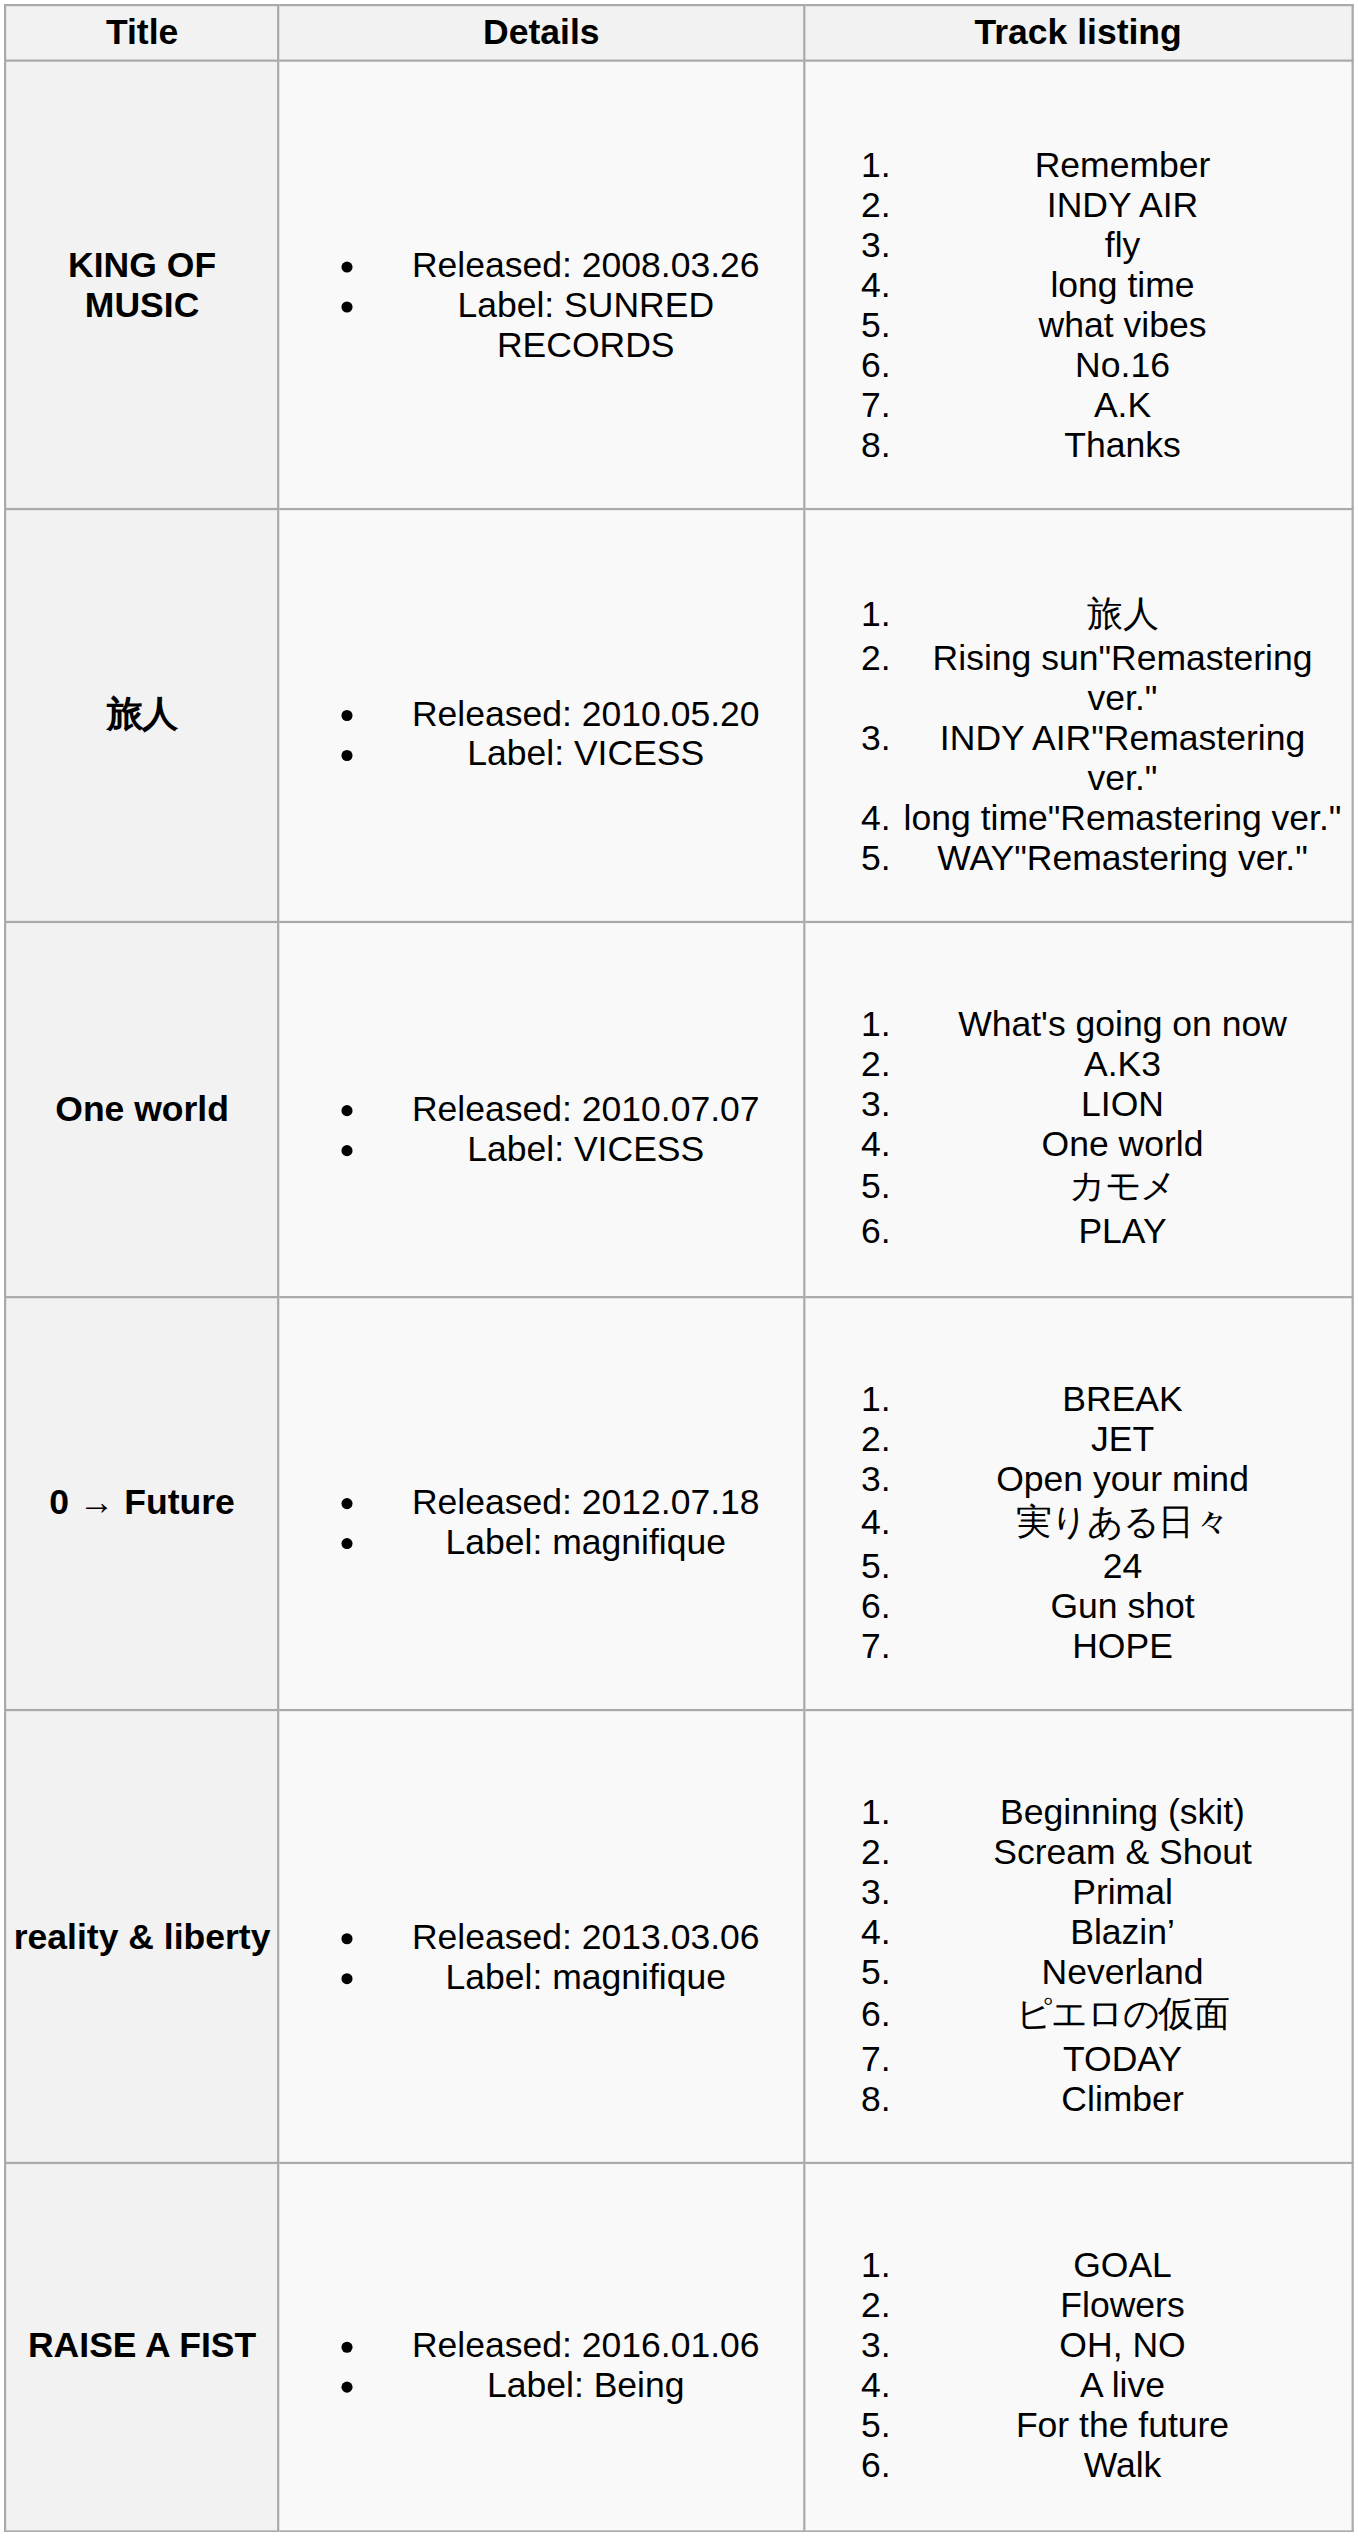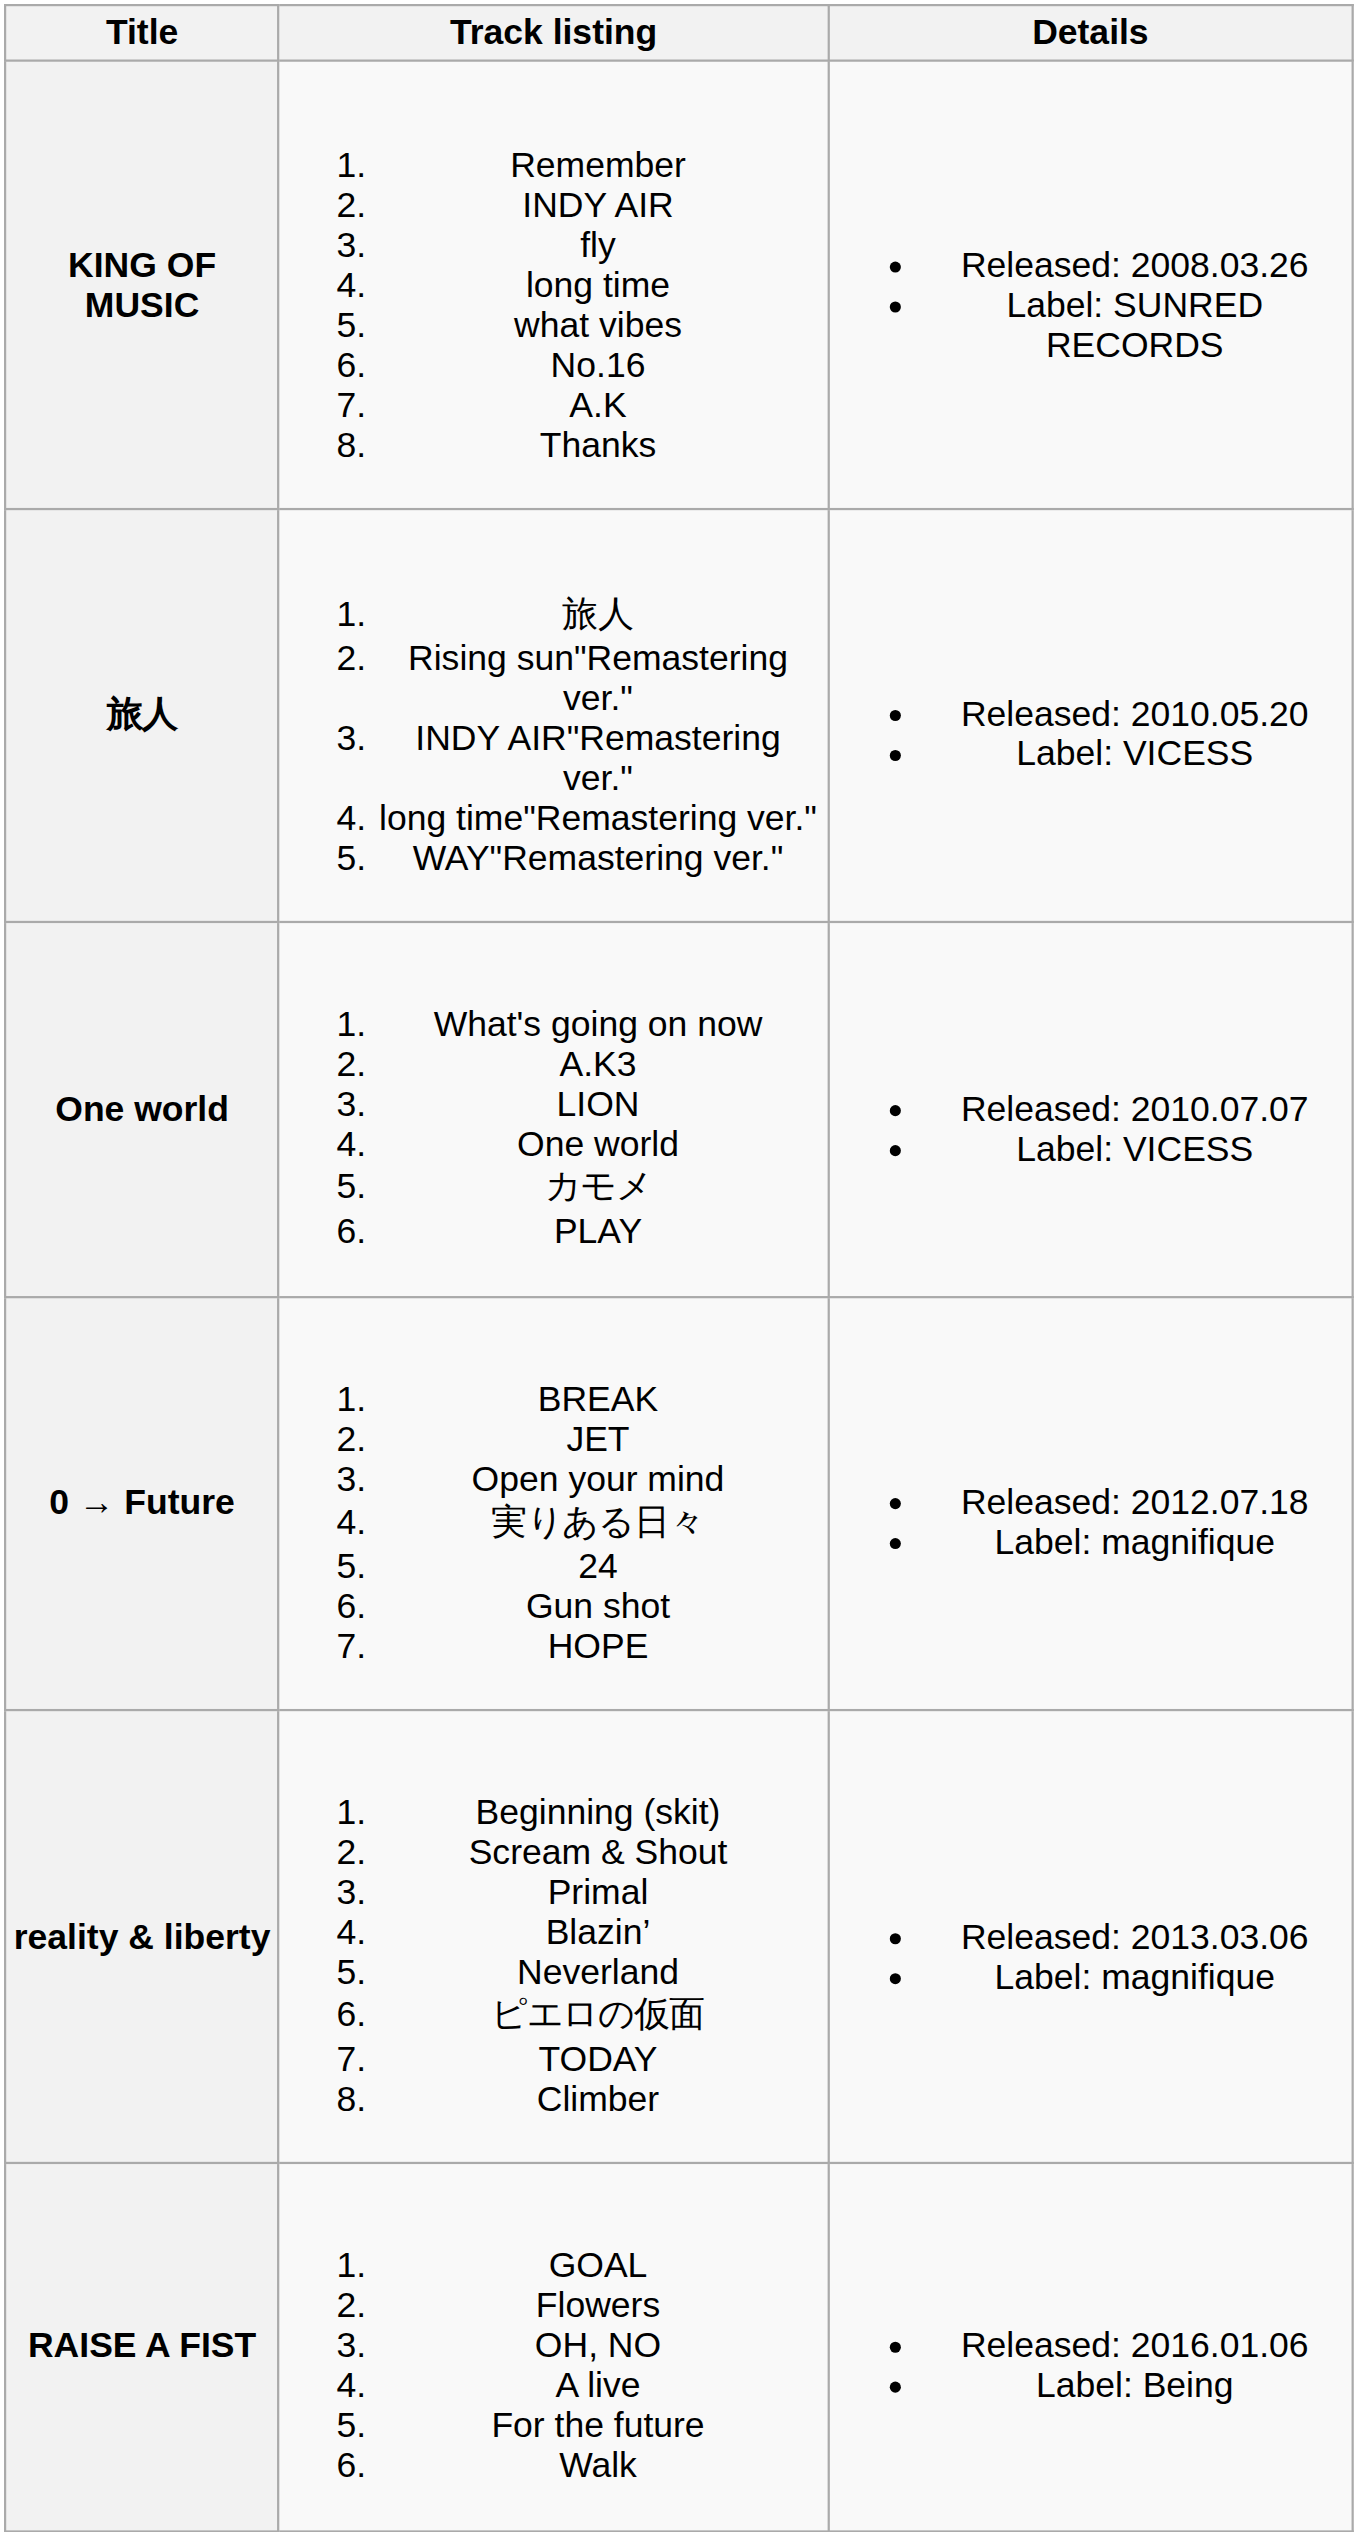columns swapped: (541, 32) <-> (1078, 32)
